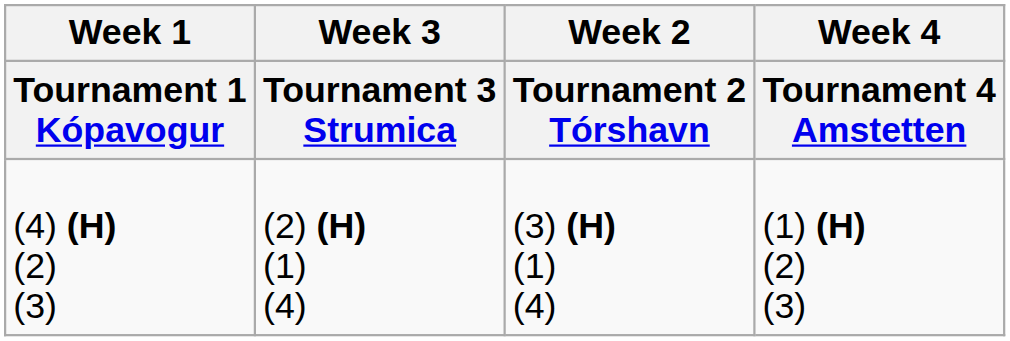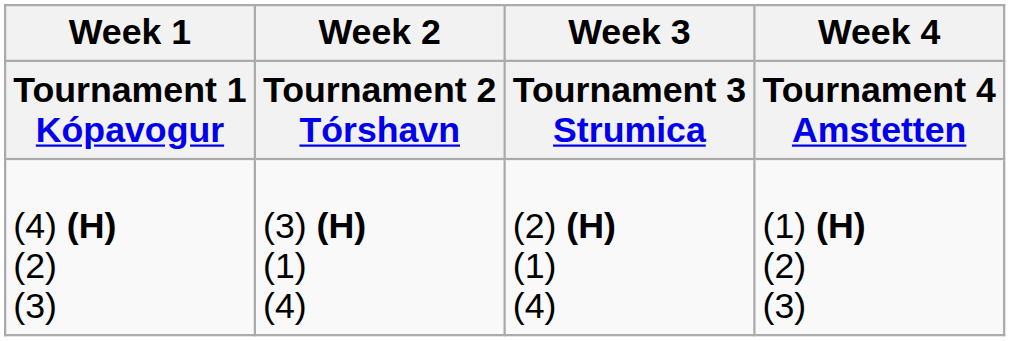columns swapped: (629, 109) <-> (380, 109)
